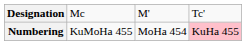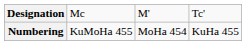(215, 31) pink background -> (215, 31) no background
